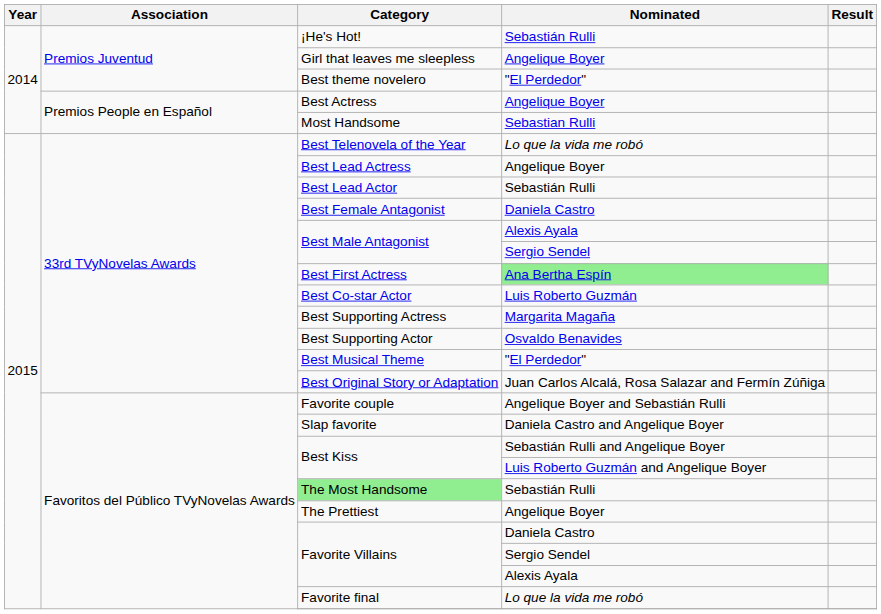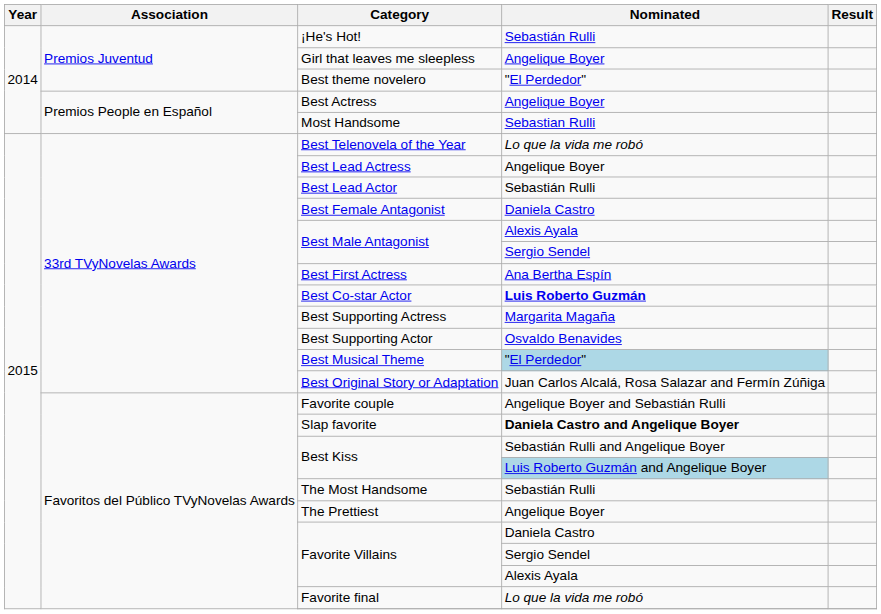(558, 274) lightgreen background -> (558, 274) no background
(571, 295) normal -> (575, 295) bold
(545, 360) no background -> (545, 360) lightblue background
(614, 425) normal -> (622, 425) bold
(635, 468) no background -> (635, 468) lightblue background
(364, 489) lightgreen background -> (364, 489) no background
